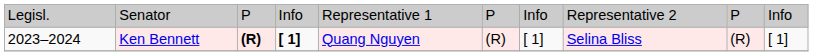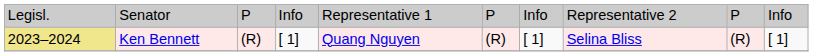(44, 39) no background -> (44, 39) khaki background
(251, 39) bold -> (251, 39) normal
(290, 39) bold -> (289, 39) normal
